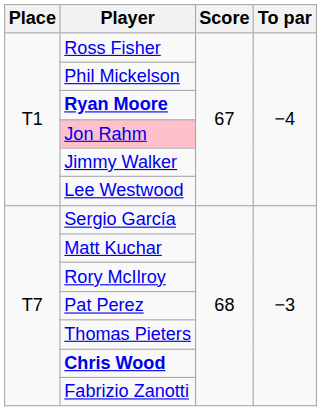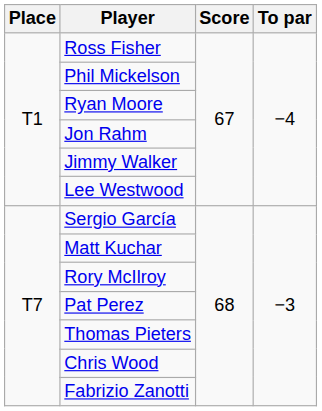(116, 104) bold -> (114, 104) normal
(106, 133) pink background -> (106, 133) no background
(115, 362) bold -> (111, 362) normal
